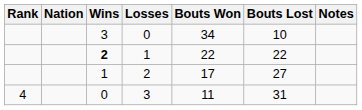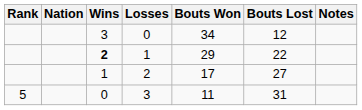(280, 34) 10 -> (280, 34) 12
(208, 54) 22 -> (208, 54) 29
(23, 94) 4 -> (23, 94) 5
